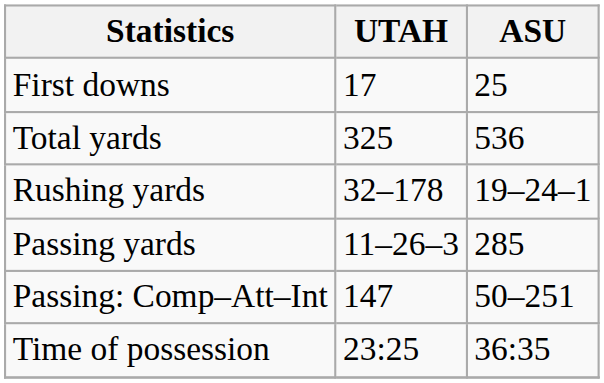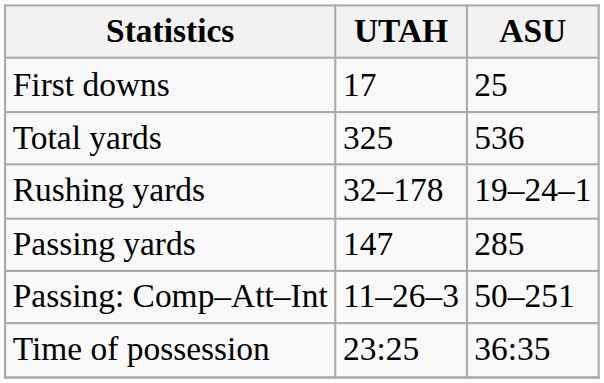(401, 243) 11–26–3 -> (368, 243) 147
(368, 296) 147 -> (401, 296) 11–26–3
